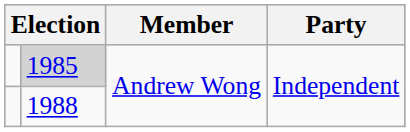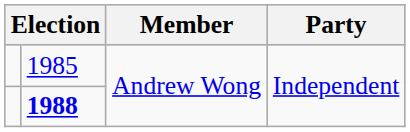(52, 65) lightgrey background -> (52, 65) no background
(52, 106) normal -> (52, 106) bold
